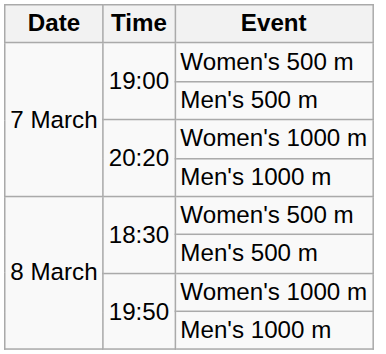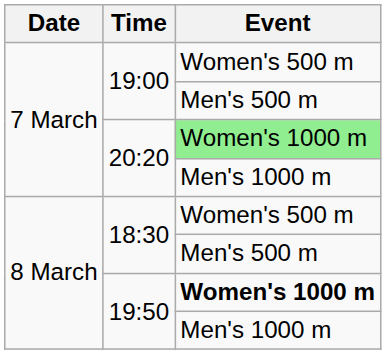(274, 138) no background -> (274, 138) lightgreen background
(274, 291) normal -> (278, 291) bold
